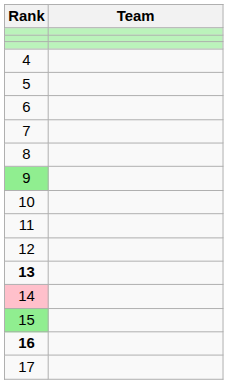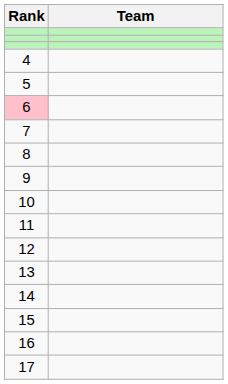(26, 107) no background -> (26, 107) pink background
(26, 178) lightgreen background -> (26, 178) no background
(26, 272) bold -> (26, 272) normal
(26, 296) pink background -> (26, 296) no background
(26, 320) lightgreen background -> (26, 320) no background
(26, 343) bold -> (26, 343) normal
